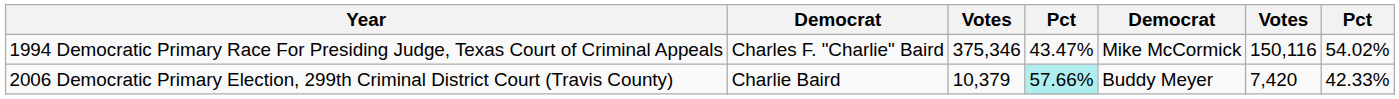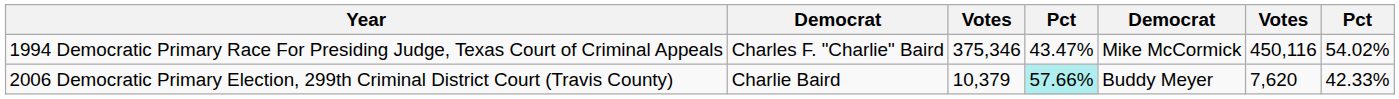(1283, 49) 150,116 -> (1283, 49) 450,116
(1274, 79) 7,420 -> (1274, 79) 7,620
